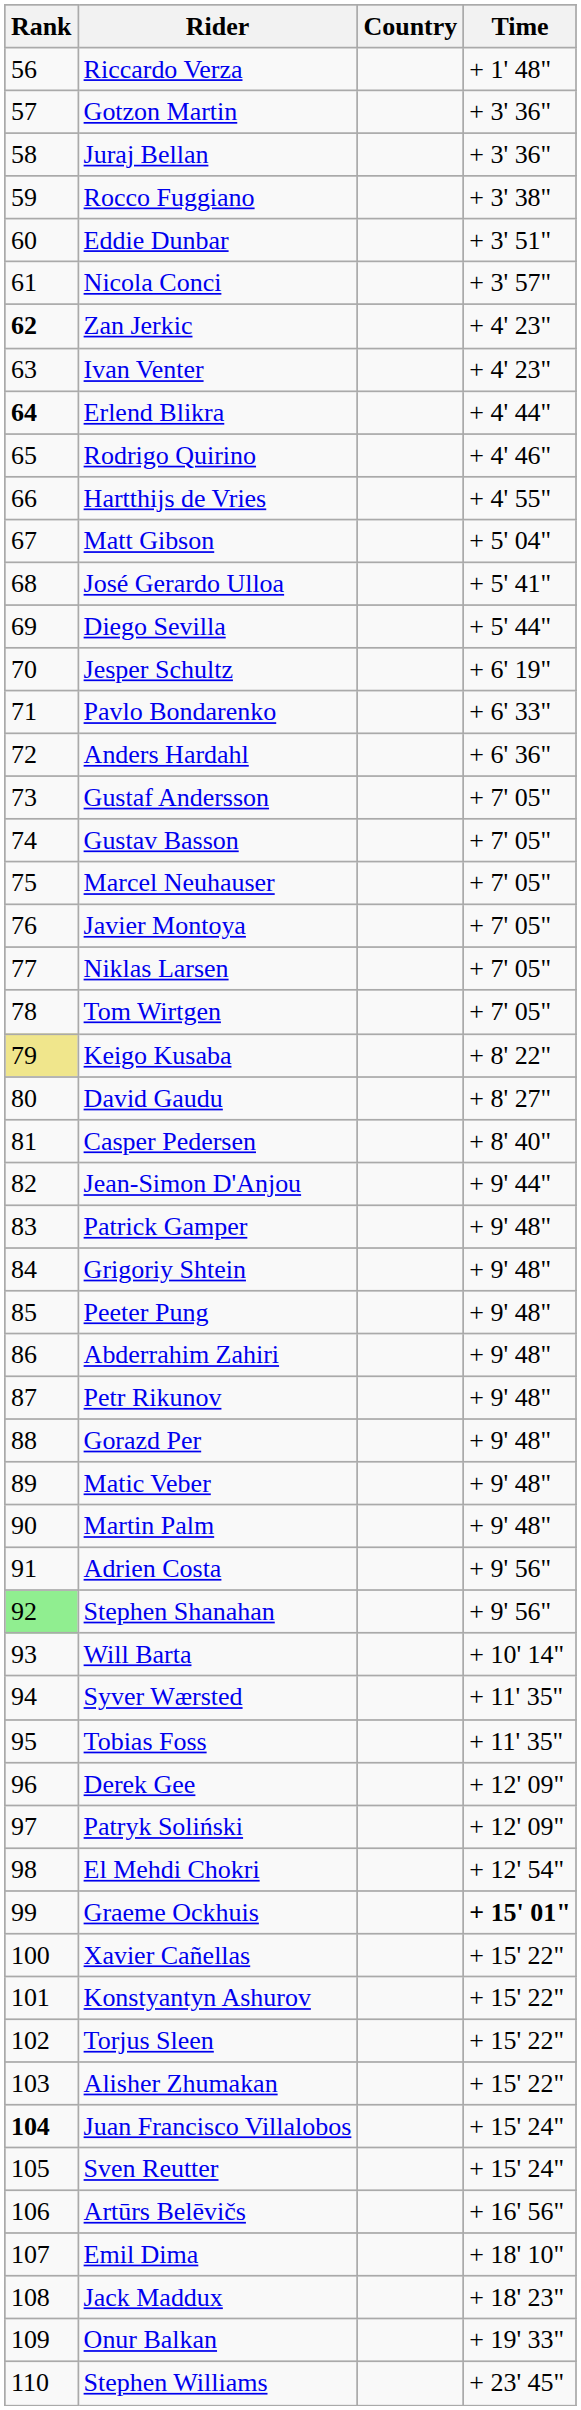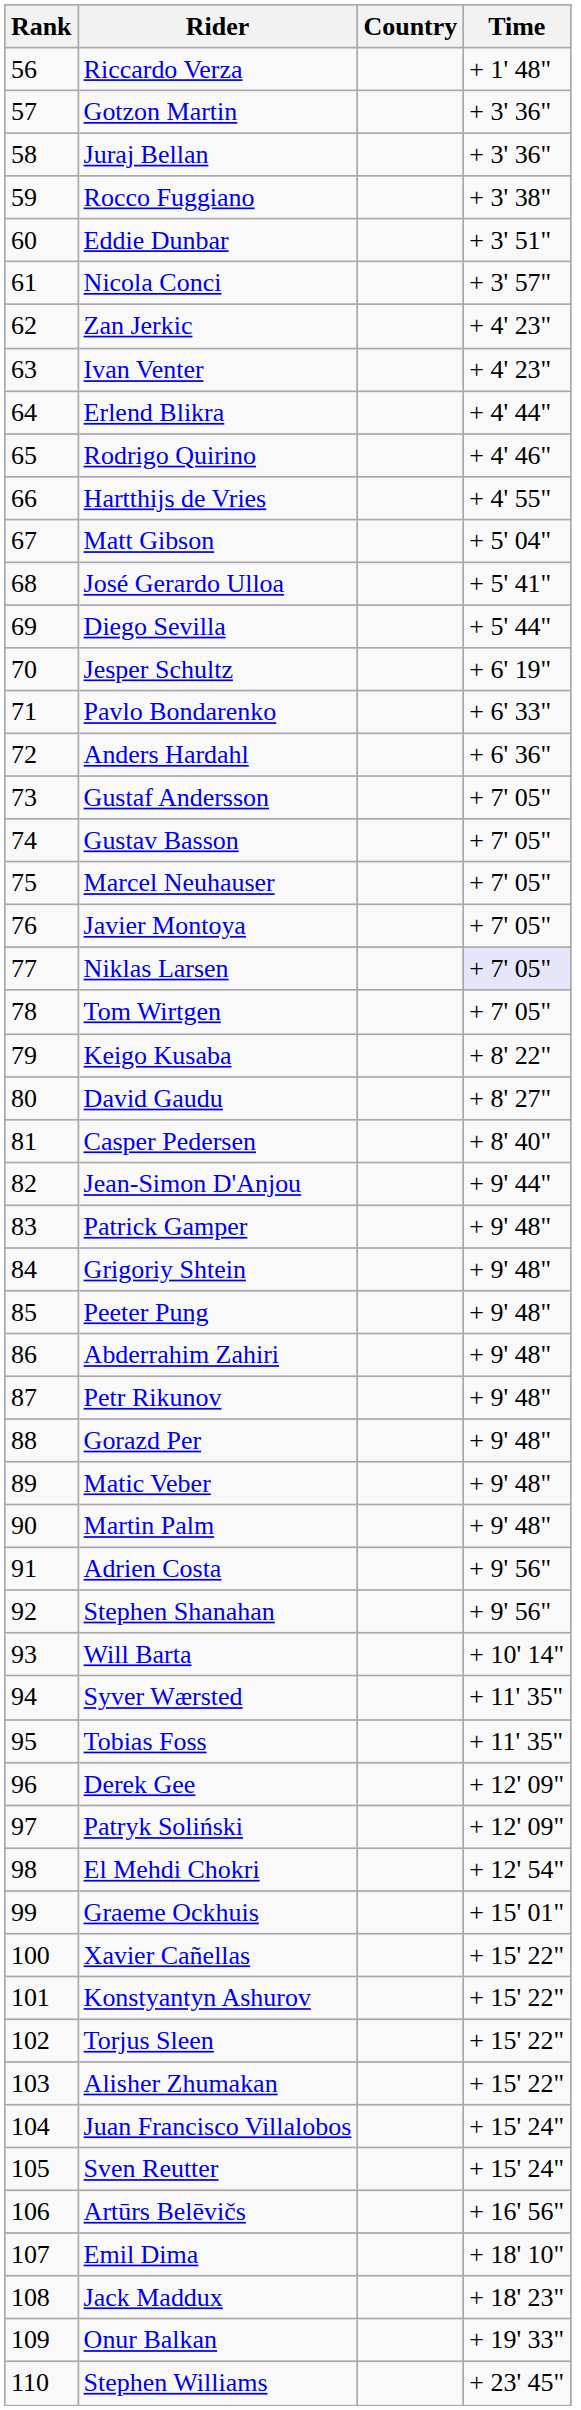(24, 326) bold -> (24, 326) normal
(24, 411) bold -> (24, 411) normal
(510, 968) no background -> (510, 968) lavender background
(24, 1054) khaki background -> (24, 1054) no background
(24, 1611) lightgreen background -> (24, 1611) no background
(520, 1911) bold -> (517, 1911) normal
(30, 2126) bold -> (30, 2126) normal
